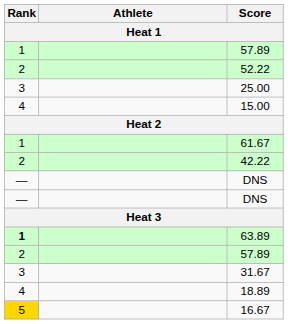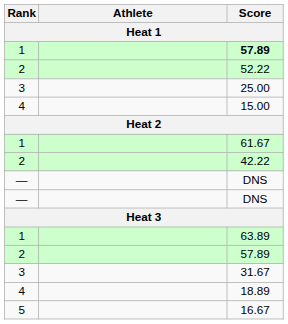(255, 50) normal -> (255, 50) bold
(22, 236) bold -> (22, 236) normal
(22, 310) gold background -> (22, 310) no background
